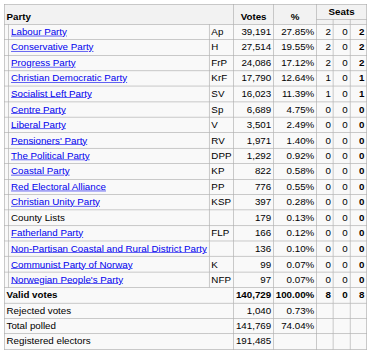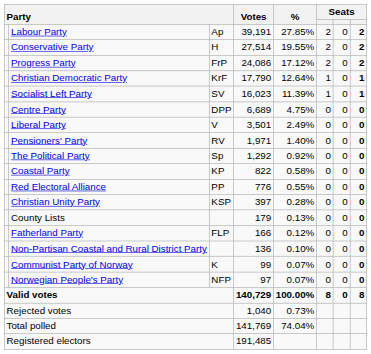(217, 109) Sp -> (221, 109) DPP
(221, 156) DPP -> (217, 156) Sp
